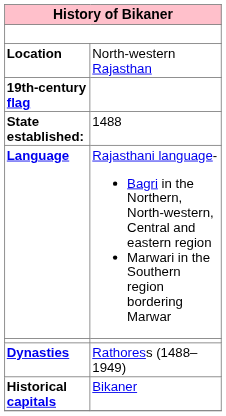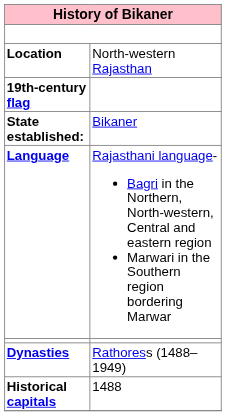(107, 121) 1488 -> (115, 121) Bikaner
(115, 387) Bikaner -> (107, 387) 1488
